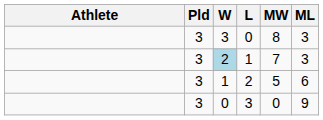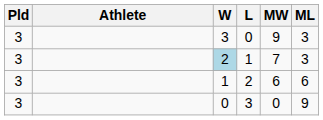columns swapped: (95, 15) <-> (199, 15)
(276, 37) 8 -> (276, 37) 9
(276, 81) 5 -> (276, 81) 6
